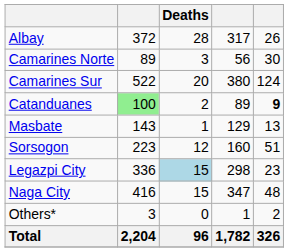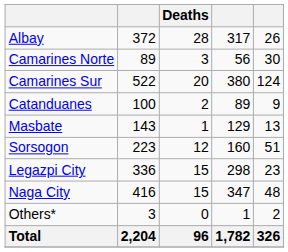(144, 104) lightgreen background -> (144, 104) no background
(276, 104) bold -> (276, 104) normal
(201, 170) lightblue background -> (201, 170) no background
